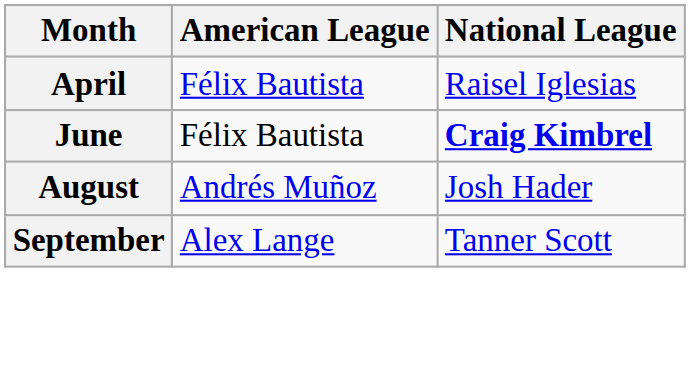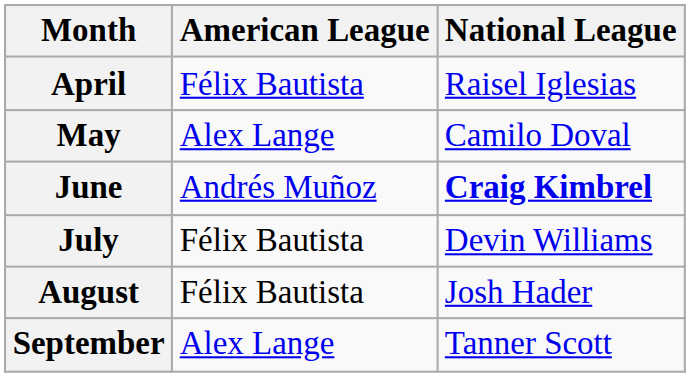+ row: (89, 135)
(272, 135) Félix Bautista -> (278, 187) Andrés Muñoz
+ row: (89, 239)
(278, 187) Andrés Muñoz -> (272, 291) Félix Bautista
